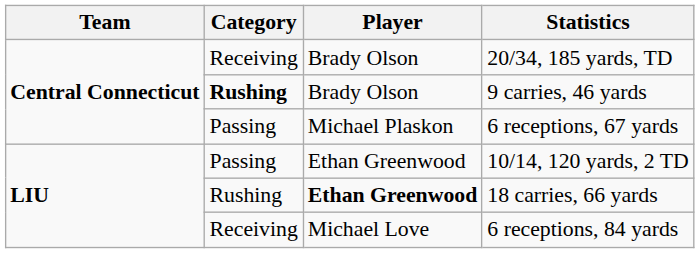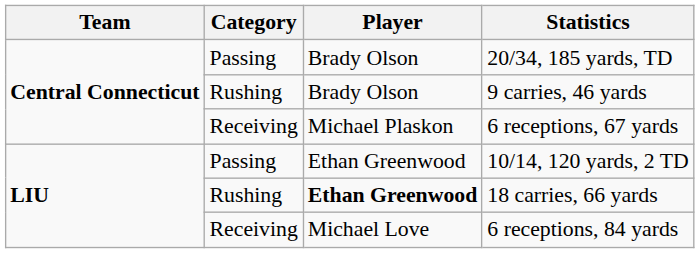(254, 57) Receiving -> (243, 57) Passing
(248, 91) bold -> (246, 91) normal
(243, 126) Passing -> (254, 126) Receiving
